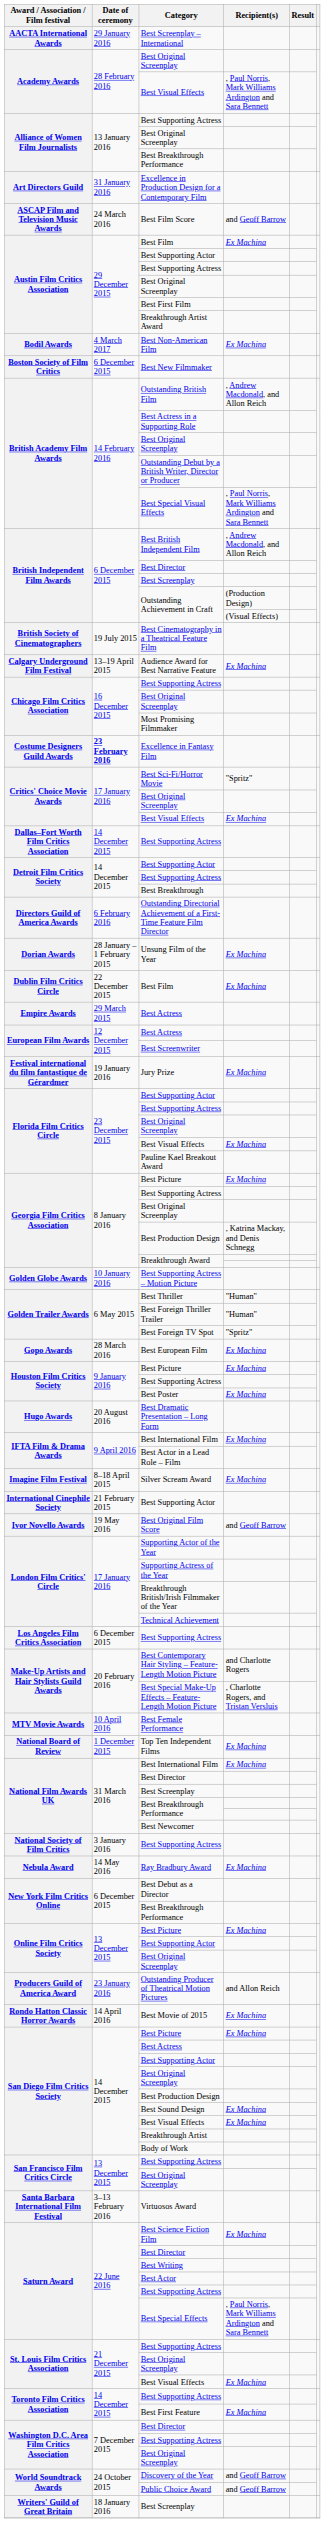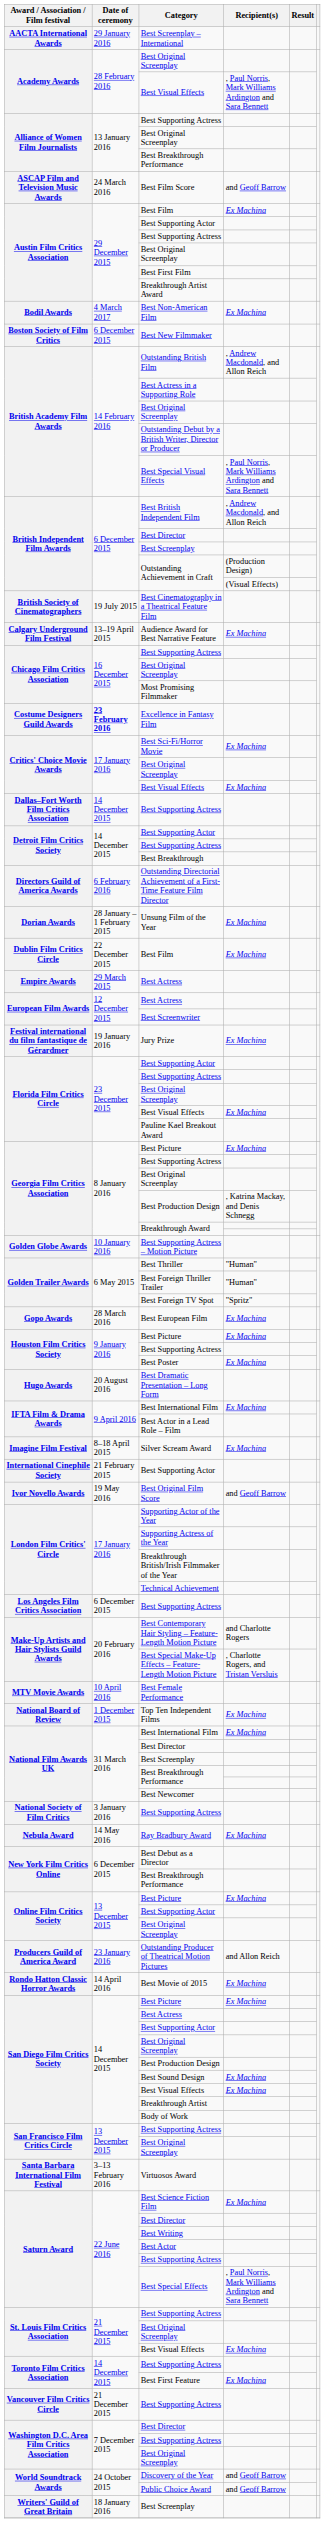- row: (48, 187)
(239, 778) "Spritz" -> (246, 746) Ex Machina
+ row: (48, 2404)
